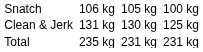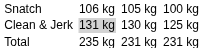(97, 25) no background -> (97, 25) lightgrey background
